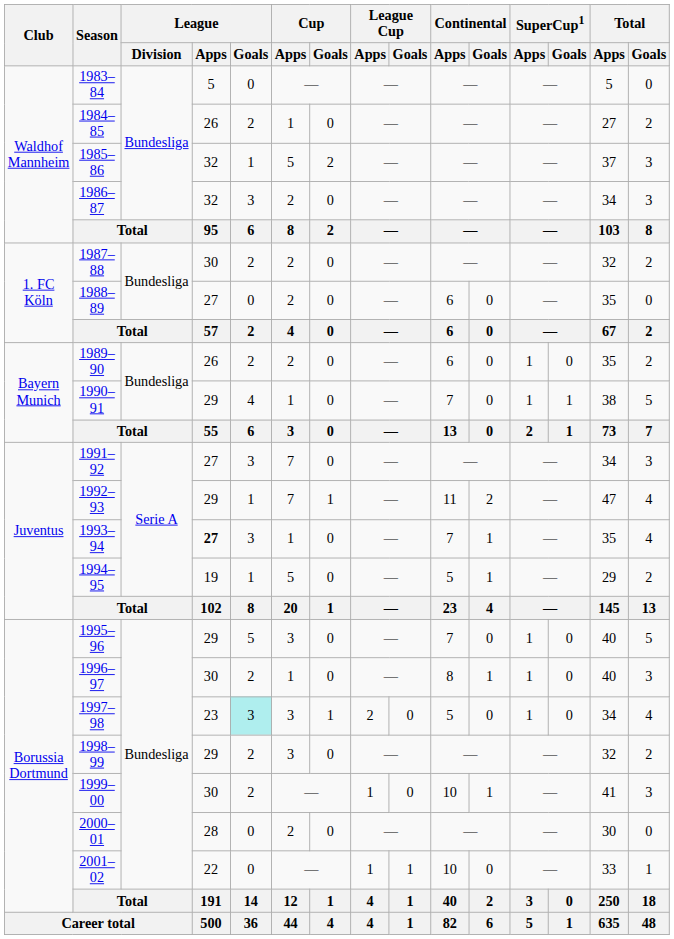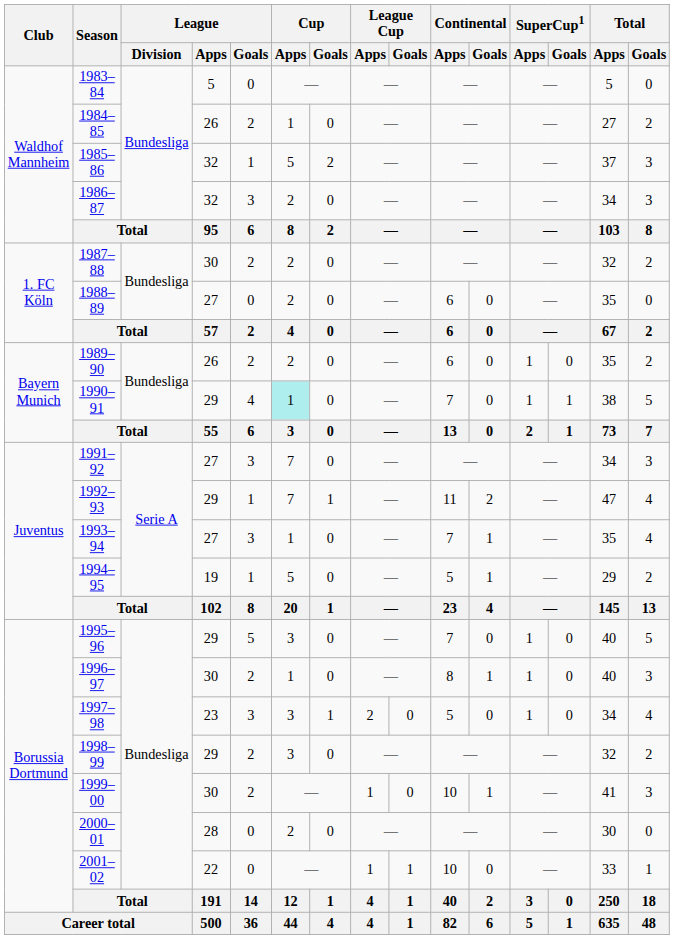(291, 400) no background -> (291, 400) paleturquoise background
(211, 538) bold -> (211, 538) normal
(251, 715) paleturquoise background -> (251, 715) no background
